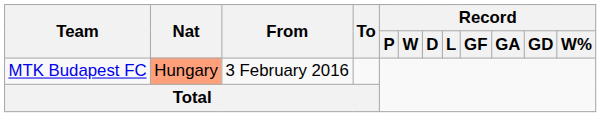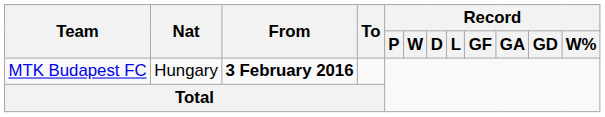(186, 71) lightsalmon background -> (186, 71) no background
(287, 71) normal -> (290, 71) bold
